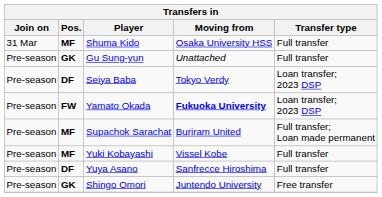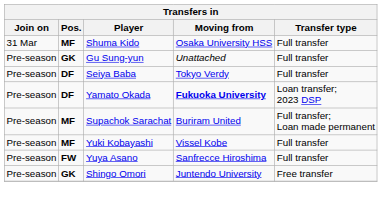(307, 79) Loan transfer; 2023 DSP -> (303, 74) Full transfer
(69, 106) FW -> (67, 95) DF
(67, 169) DF -> (69, 158) FW
